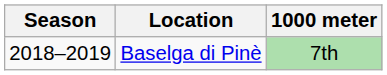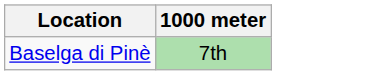- column: (60, 20)
